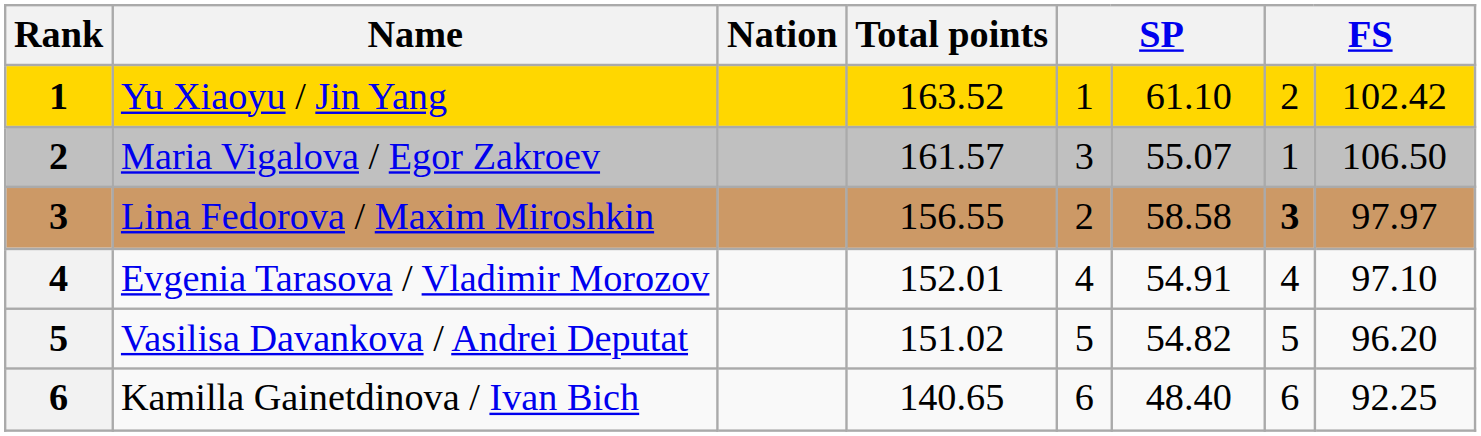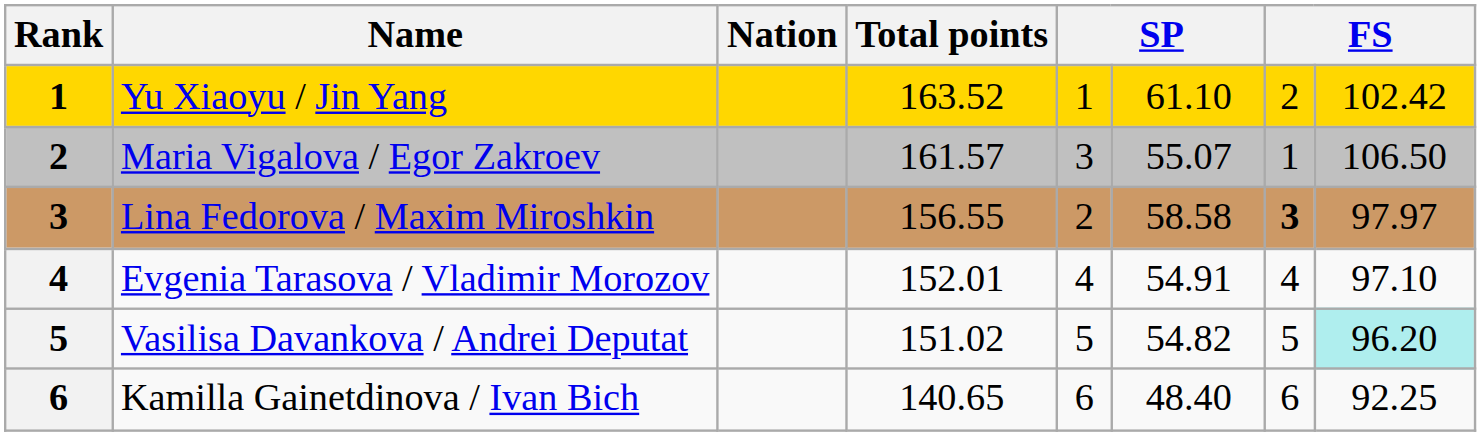(1394, 338) no background -> (1394, 338) paleturquoise background
